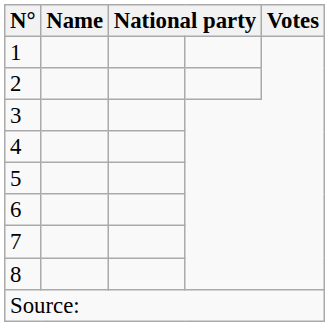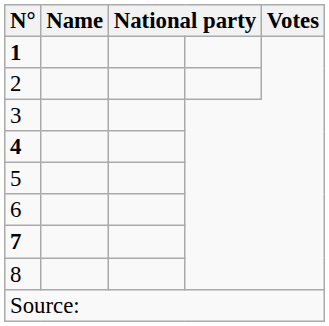(16, 52) normal -> (16, 52) bold
(16, 146) normal -> (16, 146) bold
(16, 241) normal -> (16, 241) bold
